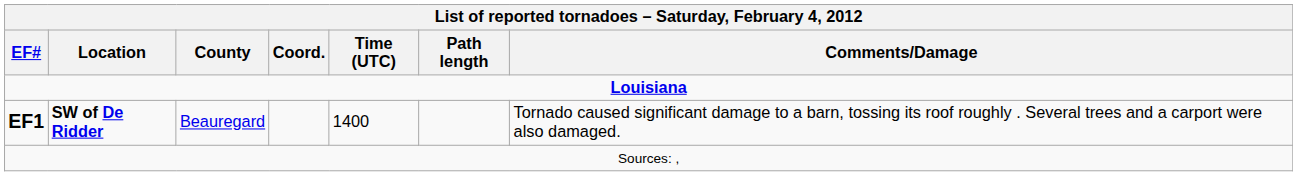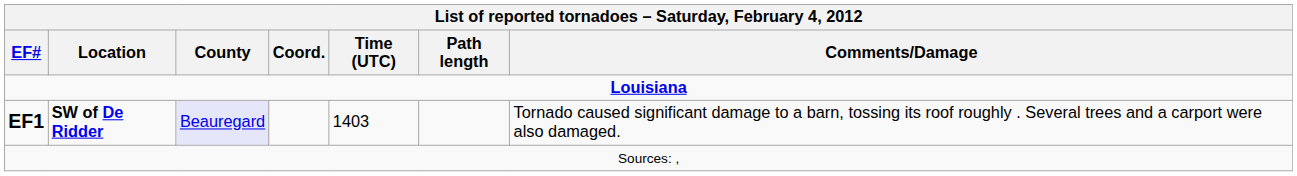(223, 122) no background -> (223, 122) lavender background
(351, 122) 1400 -> (351, 122) 1403
